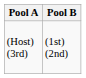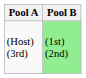(57, 47) no background -> (57, 47) lightgreen background
